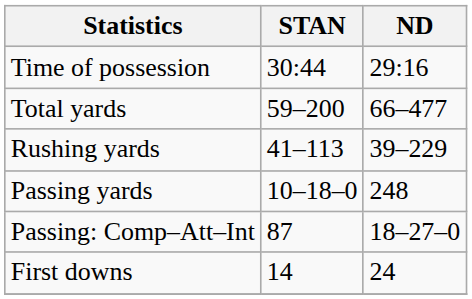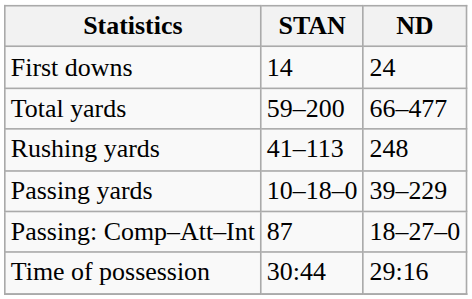rows swapped: (72, 272) <-> (110, 67)
(408, 149) 39–229 -> (389, 149) 248
(389, 190) 248 -> (408, 190) 39–229
